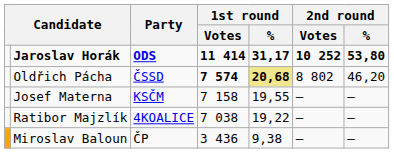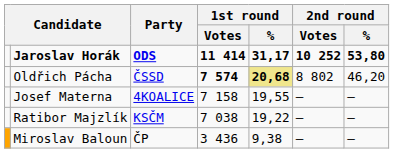(149, 97) KSČM -> (164, 97) 4KOALICE
(164, 118) 4KOALICE -> (149, 118) KSČM
